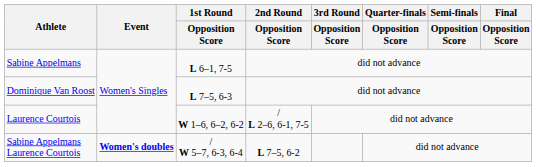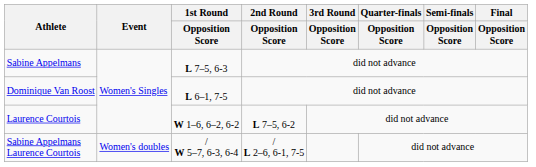(211, 69) L 6–1, 7-5 -> (206, 69) L 7–5, 6-3
(211, 97) L 7–5, 6-3 -> (206, 97) L 6–1, 7-5
(279, 119) / L 2–6, 6-1, 7-5 -> (274, 125) L 7–5, 6-2
(137, 147) bold -> (134, 147) normal
(279, 153) L 7–5, 6-2 -> (274, 147) / L 2–6, 6-1, 7-5
